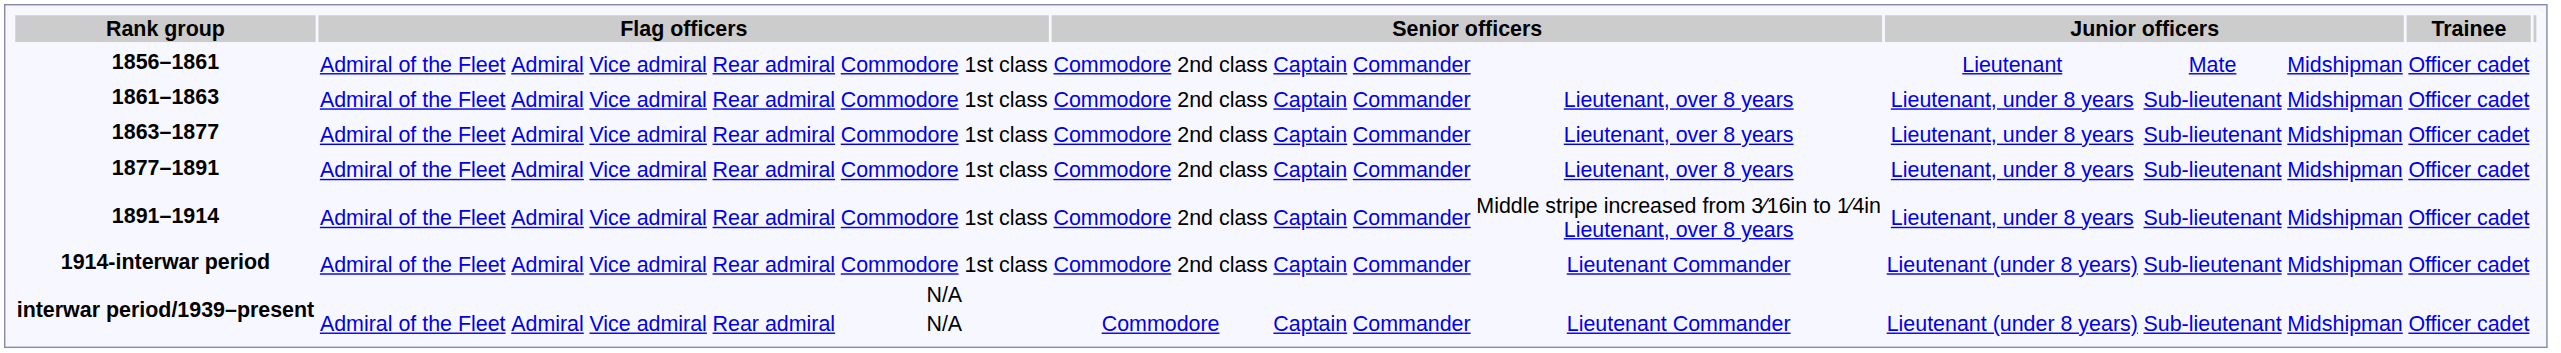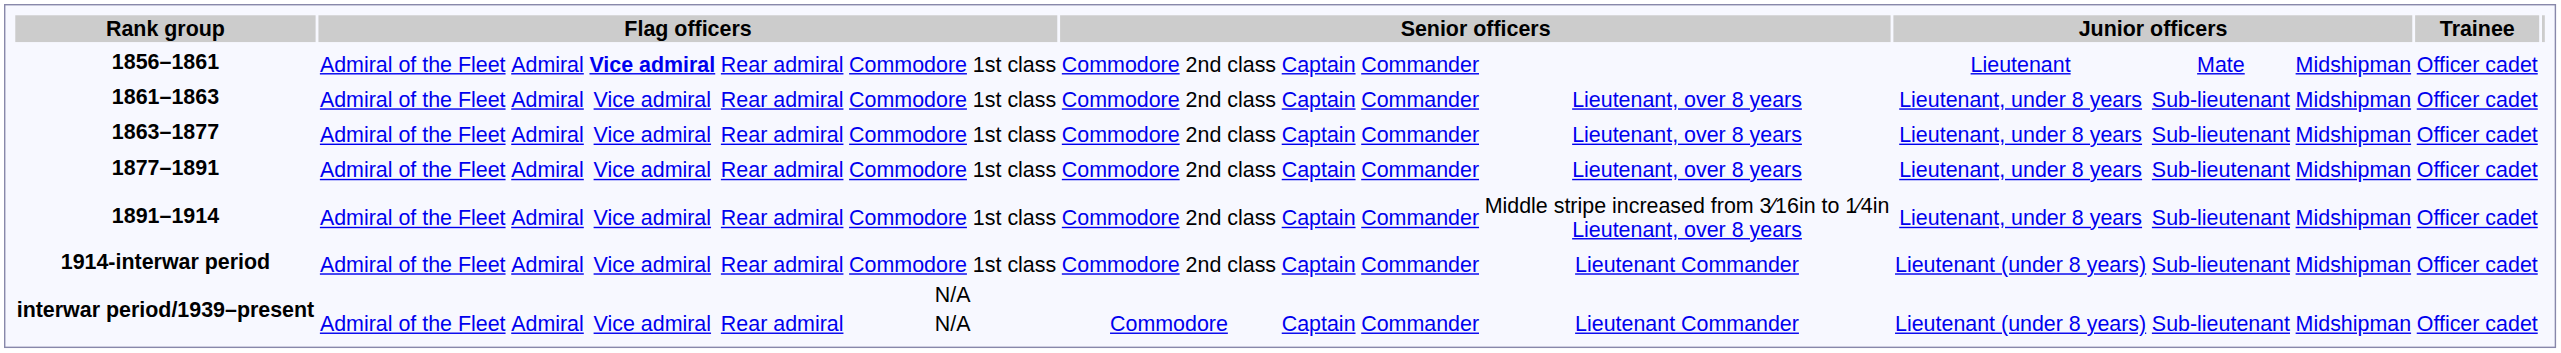(648, 64) normal -> (652, 64) bold
